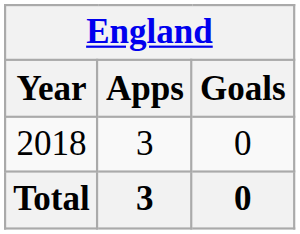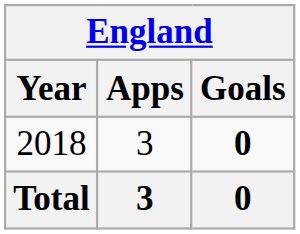(243, 143) normal -> (243, 143) bold
